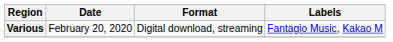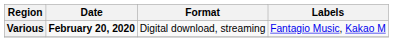(90, 28) normal -> (92, 28) bold
